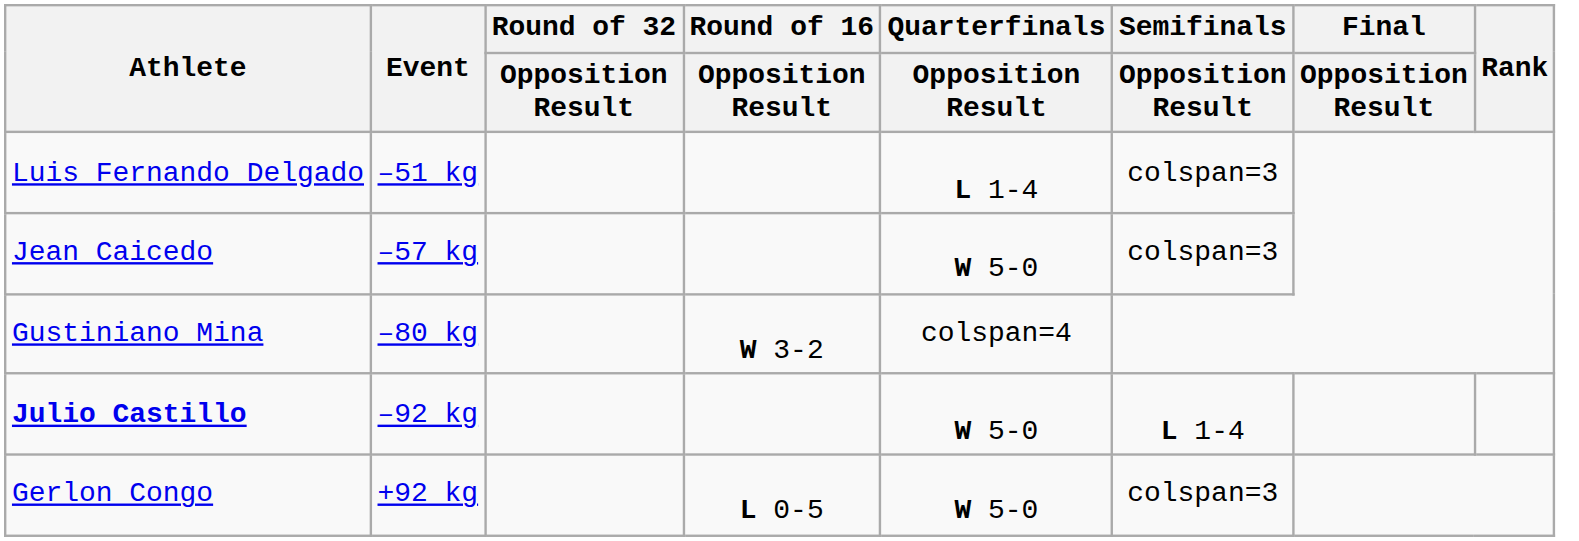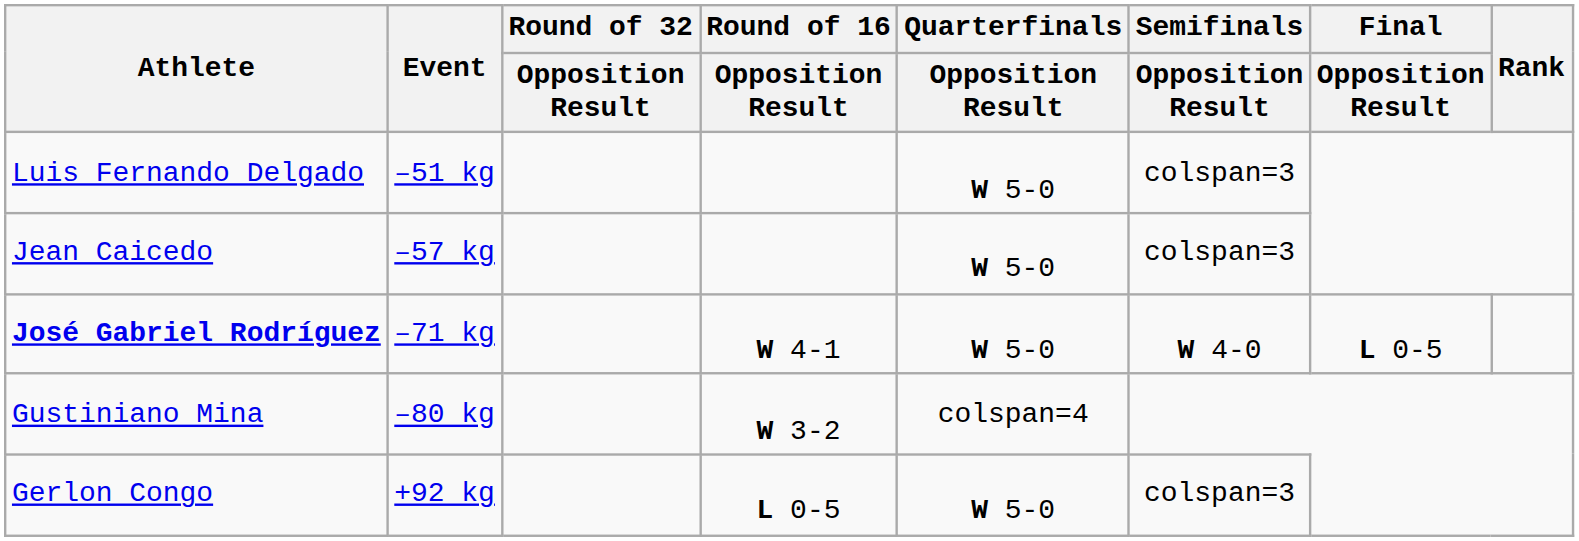(996, 189) L 1-4 -> (1013, 189) W 5-0
+ row: (196, 333)
- row: (129, 414)
